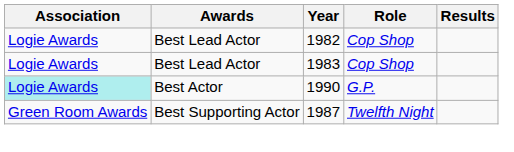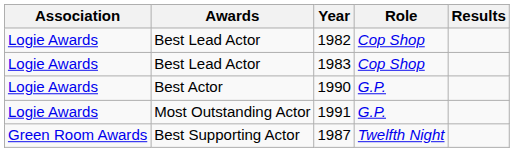(53, 87) paleturquoise background -> (53, 87) no background
+ row: (334, 111)
